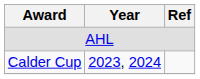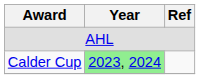(125, 62) no background -> (125, 62) lightgreen background
